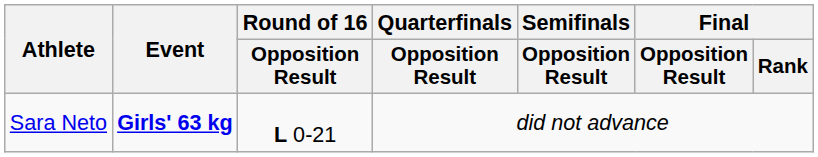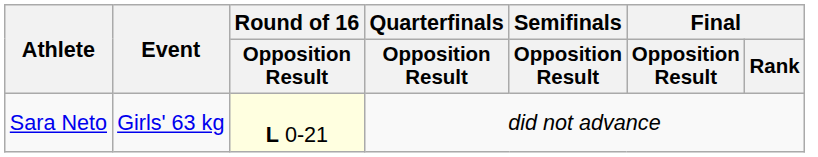(175, 123) bold -> (171, 123) normal
(305, 135) no background -> (297, 135) lightyellow background
